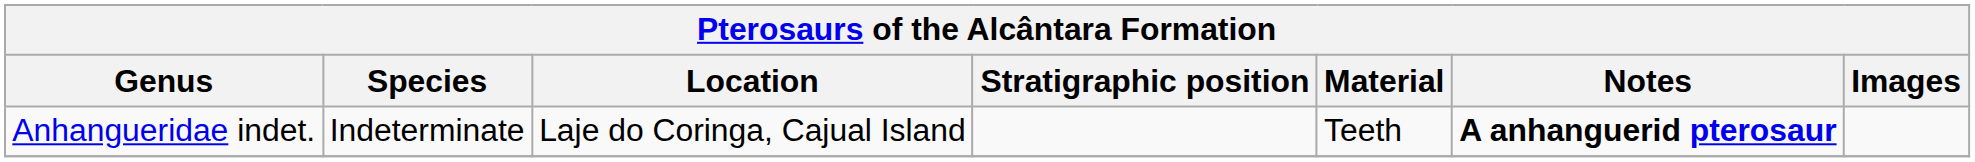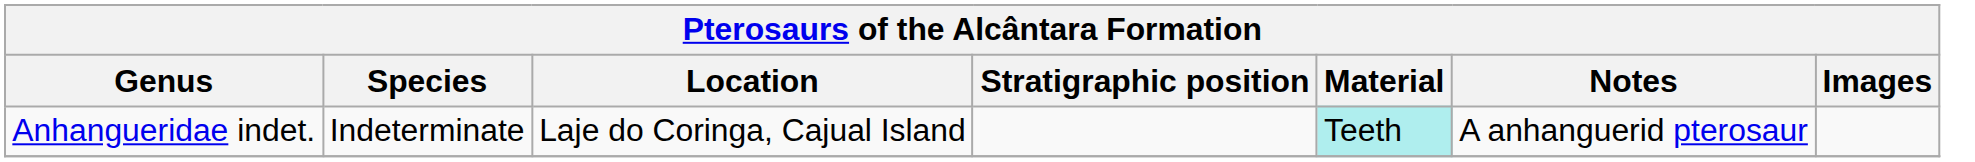(1363, 130) no background -> (1363, 130) paleturquoise background
(1648, 130) bold -> (1633, 130) normal
